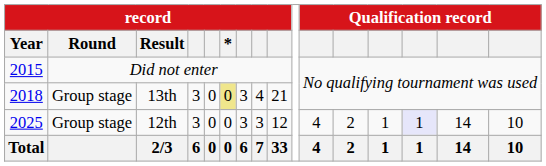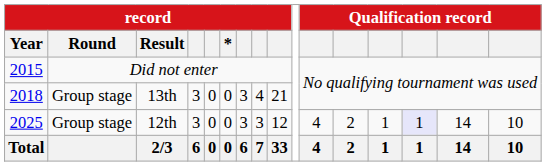(228, 95) khaki background -> (228, 95) no background
